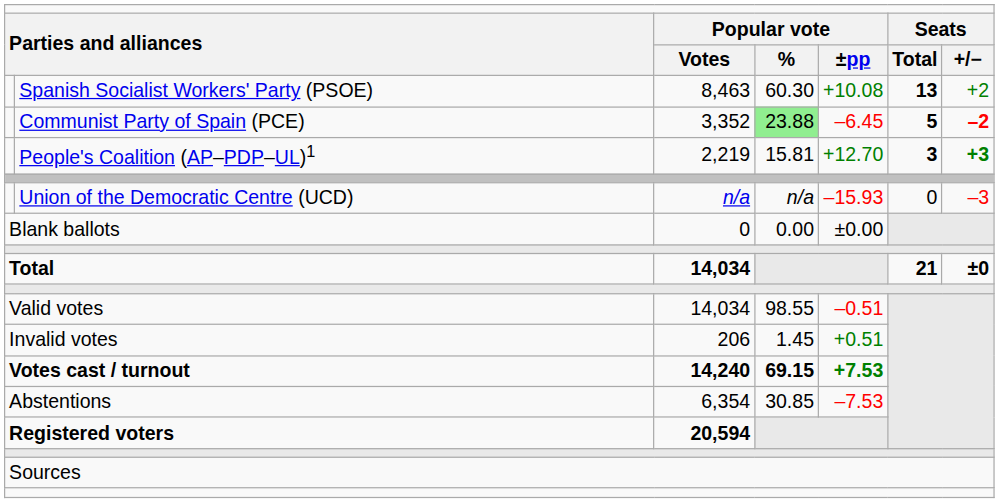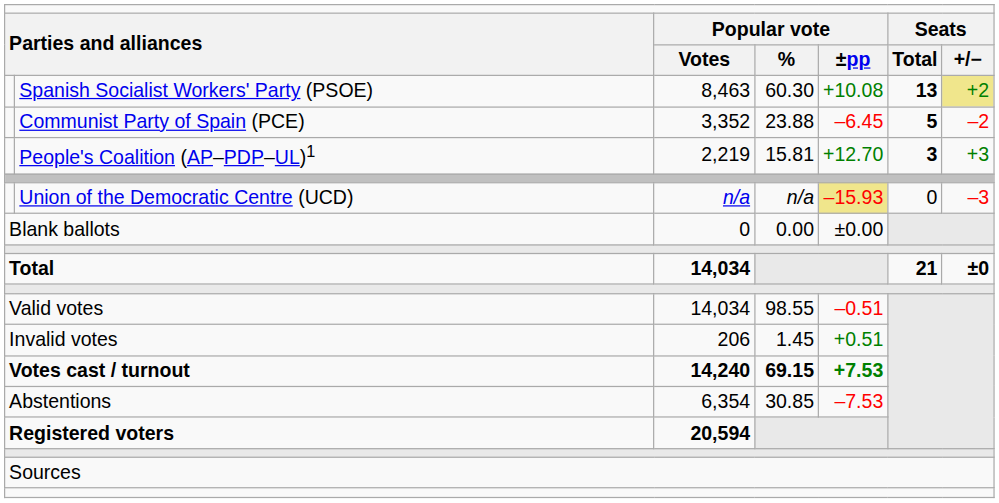(978, 90) no background -> (978, 90) khaki background
(790, 121) lightgreen background -> (790, 121) no background
(978, 121) bold -> (978, 121) normal
(978, 155) bold -> (978, 155) normal
(853, 198) no background -> (853, 198) khaki background
